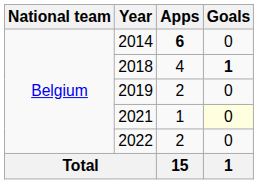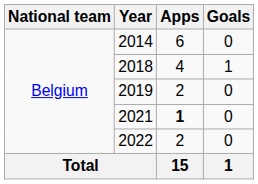(180, 41) bold -> (180, 41) normal
(228, 66) bold -> (228, 66) normal
(180, 116) normal -> (180, 116) bold
(228, 116) lightyellow background -> (228, 116) no background
